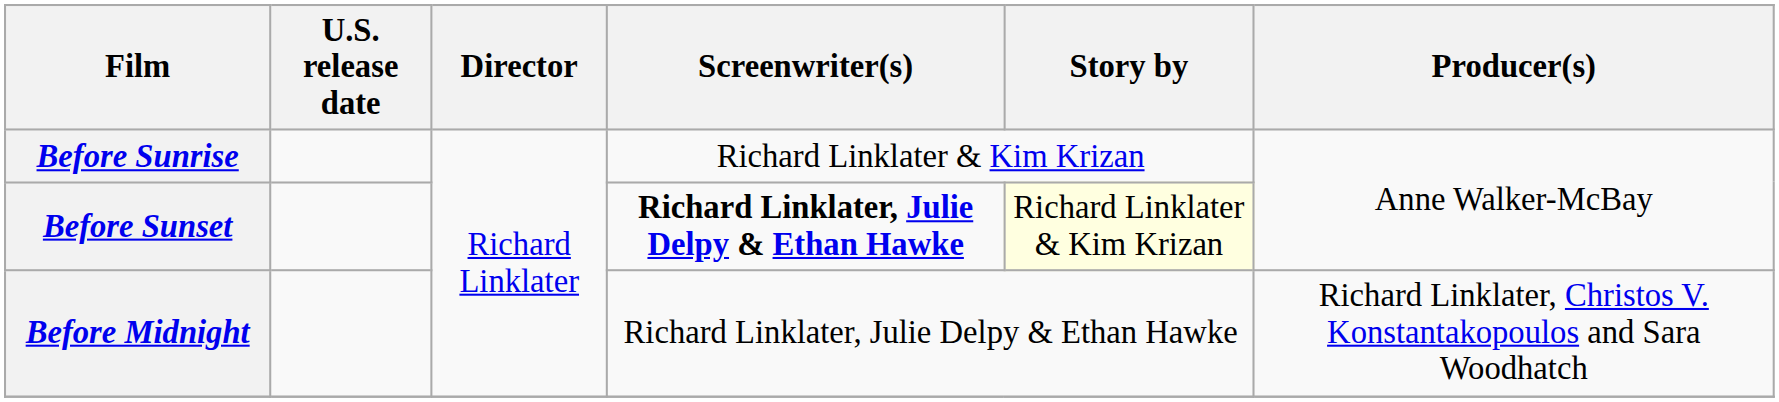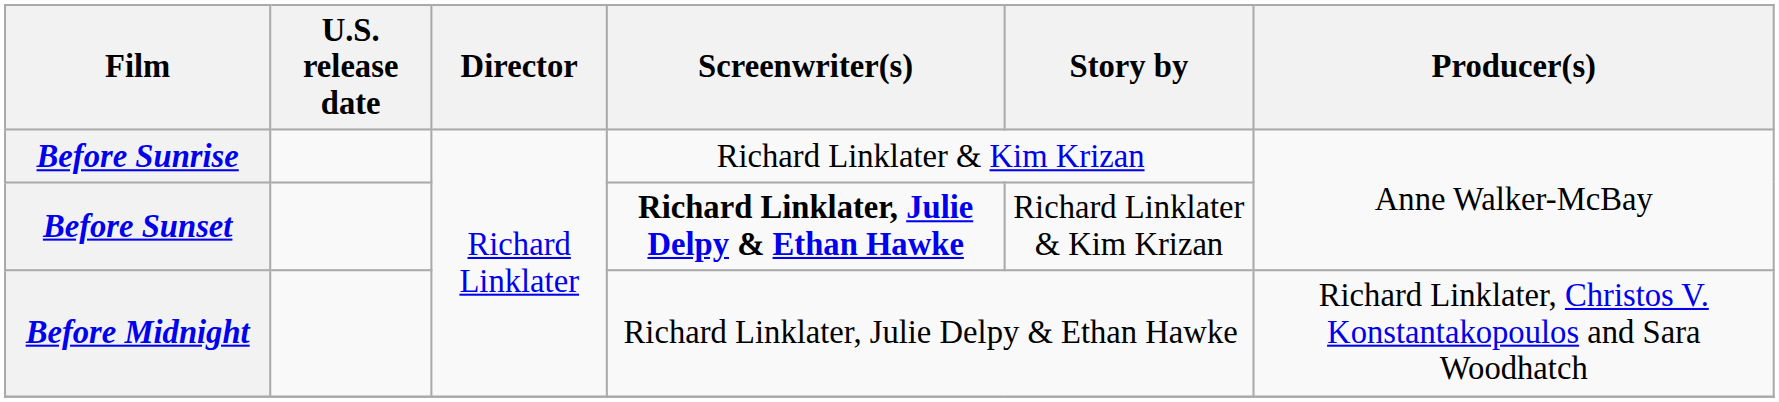(1129, 225) lightyellow background -> (1129, 225) no background
